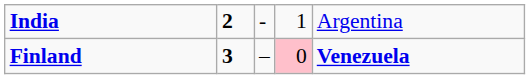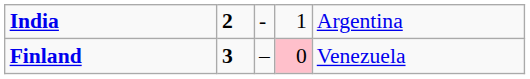(363, 55) bold -> (361, 55) normal
